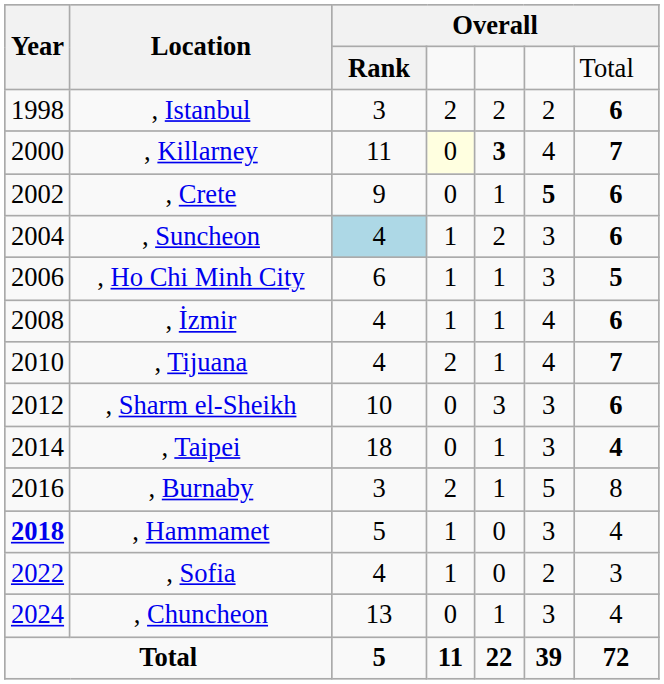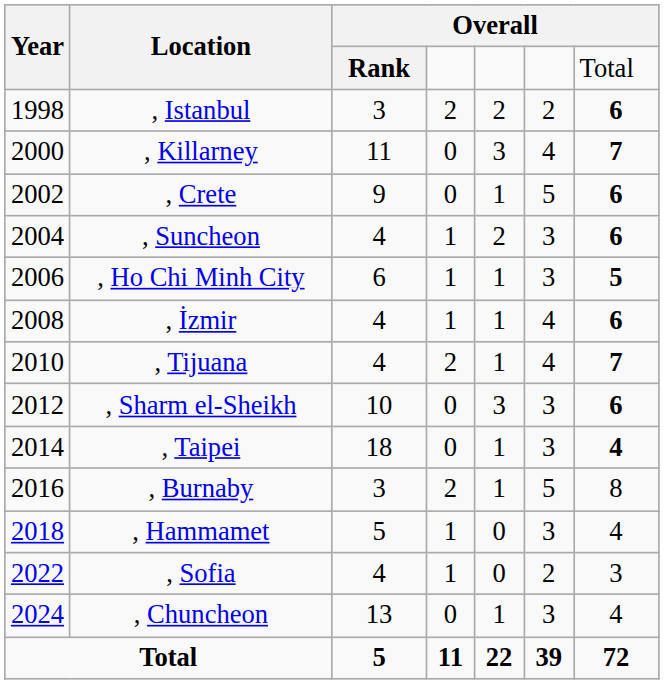(450, 151) lightyellow background -> (450, 151) no background
(499, 151) bold -> (499, 151) normal
(549, 194) bold -> (549, 194) normal
(379, 236) lightblue background -> (379, 236) no background
(38, 531) bold -> (38, 531) normal
